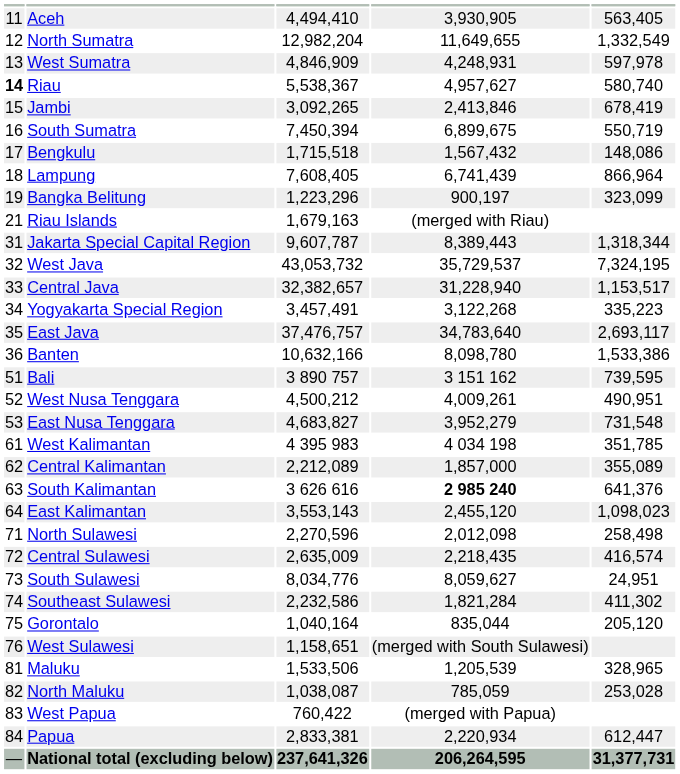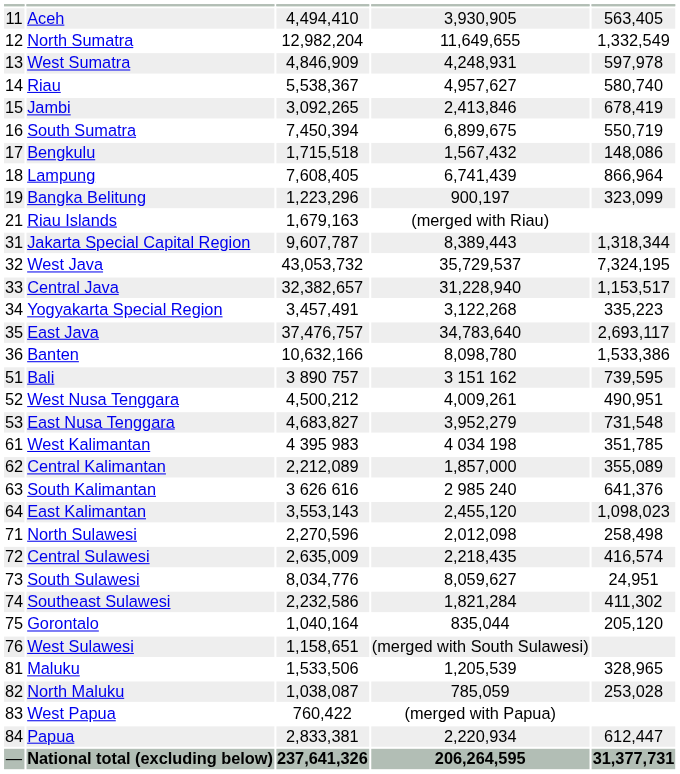(14, 85) bold -> (14, 85) normal
(480, 489) bold -> (480, 489) normal
